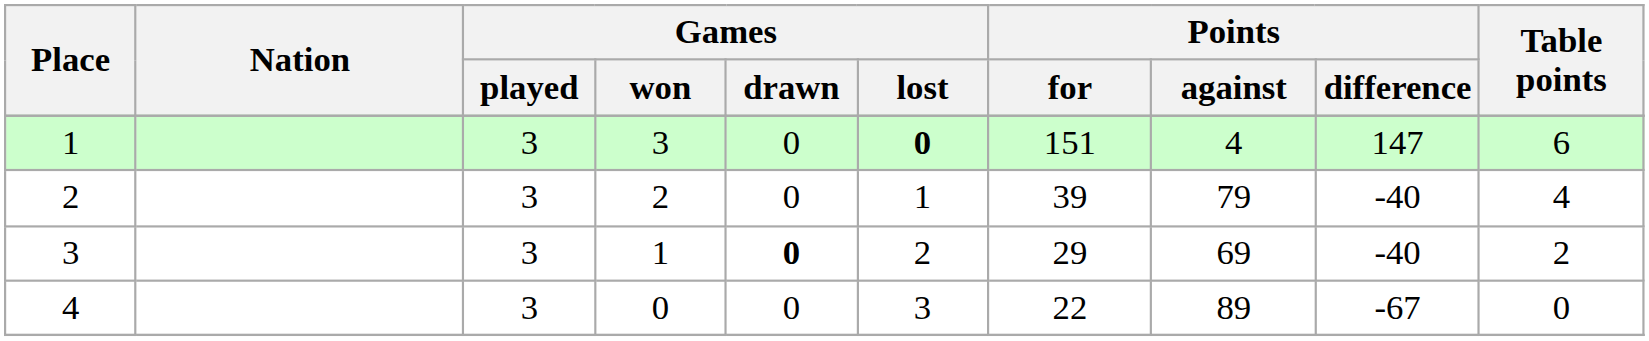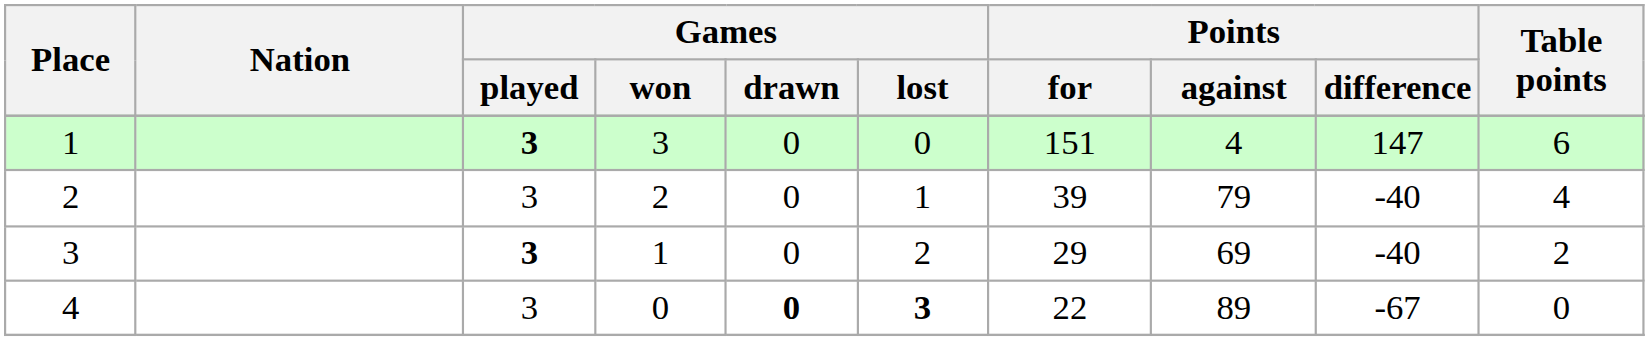(529, 142) normal -> (529, 142) bold
(922, 142) bold -> (922, 142) normal
(529, 252) normal -> (529, 252) bold
(791, 252) bold -> (791, 252) normal
(791, 307) normal -> (791, 307) bold
(922, 307) normal -> (922, 307) bold
